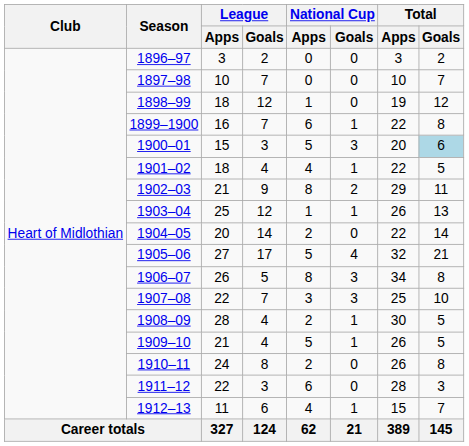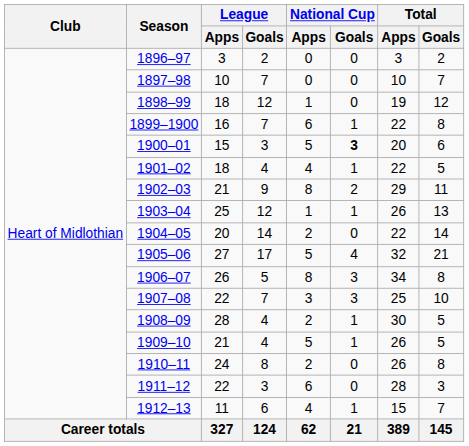(354, 146) normal -> (354, 146) bold
(441, 146) lightblue background -> (441, 146) no background
